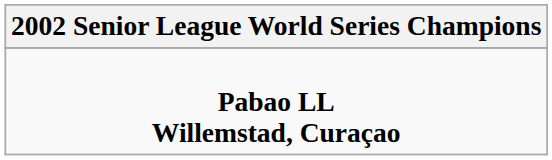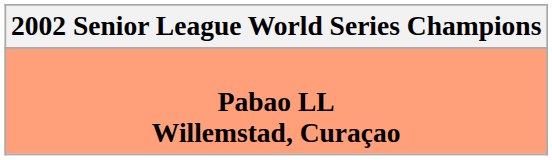(276, 116) no background -> (276, 116) lightsalmon background
